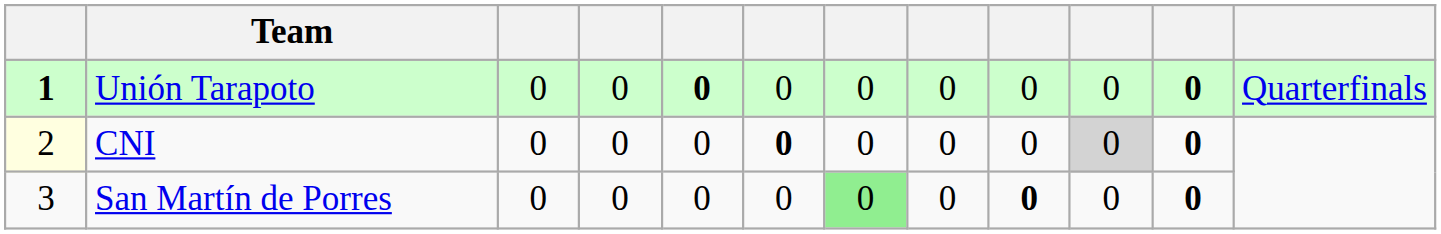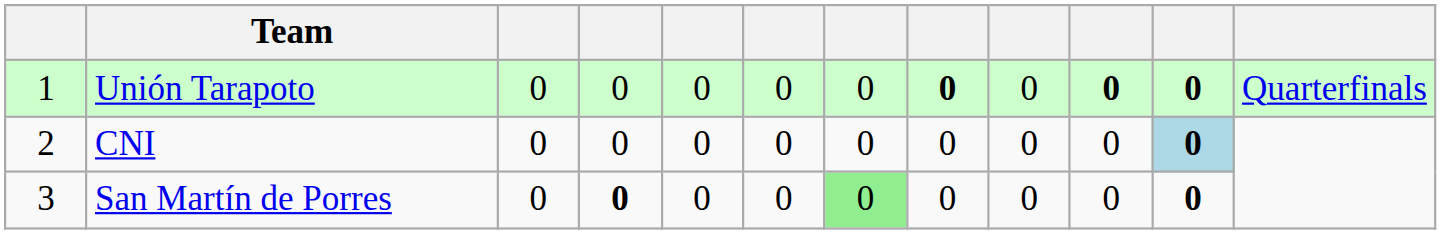(46, 87) bold -> (46, 87) normal
(702, 87) bold -> (702, 87) normal
(947, 87) normal -> (947, 87) bold
(1111, 87) normal -> (1111, 87) bold
(46, 143) lightyellow background -> (46, 143) no background
(784, 143) bold -> (784, 143) normal
(1111, 143) lightgrey background -> (1111, 143) no background
(1193, 143) no background -> (1193, 143) lightblue background
(620, 198) normal -> (620, 198) bold
(1029, 198) bold -> (1029, 198) normal
